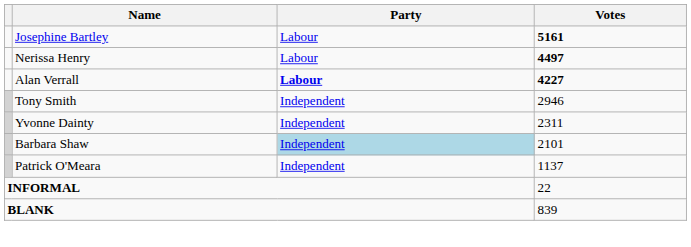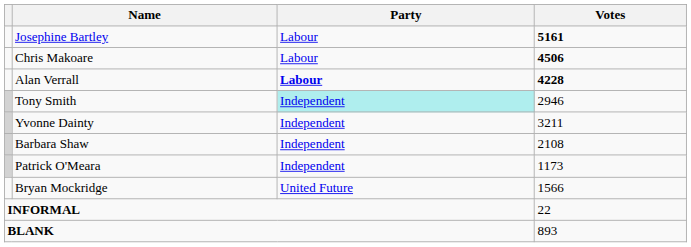+ row: (54, 58)
- row: (53, 58)
(551, 80) 4227 -> (551, 80) 4228
(312, 101) no background -> (312, 101) paleturquoise background
(550, 123) 2311 -> (550, 123) 3211
(312, 144) lightblue background -> (312, 144) no background
(551, 144) 2101 -> (551, 144) 2108
(550, 166) 1137 -> (550, 166) 1173
+ row: (61, 187)
(547, 209) 839 -> (547, 231) 893
